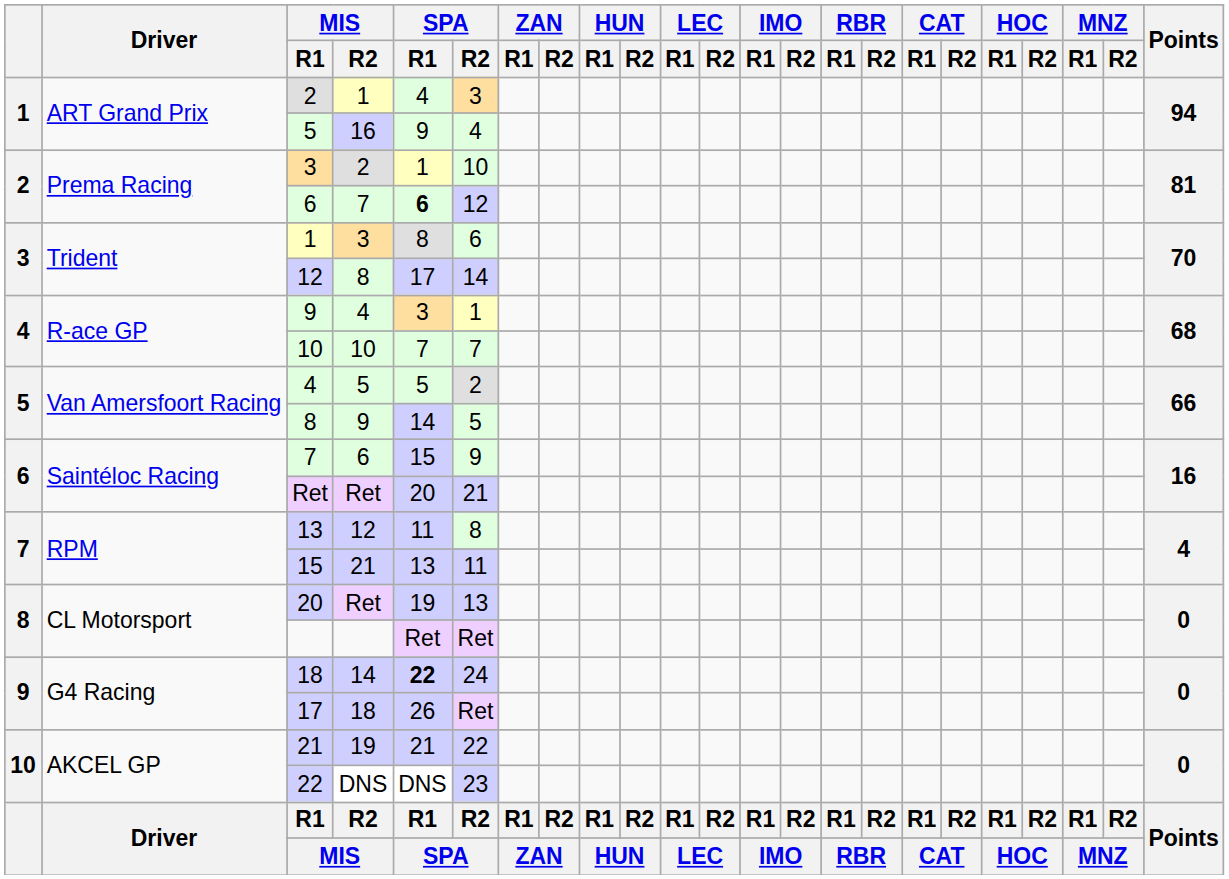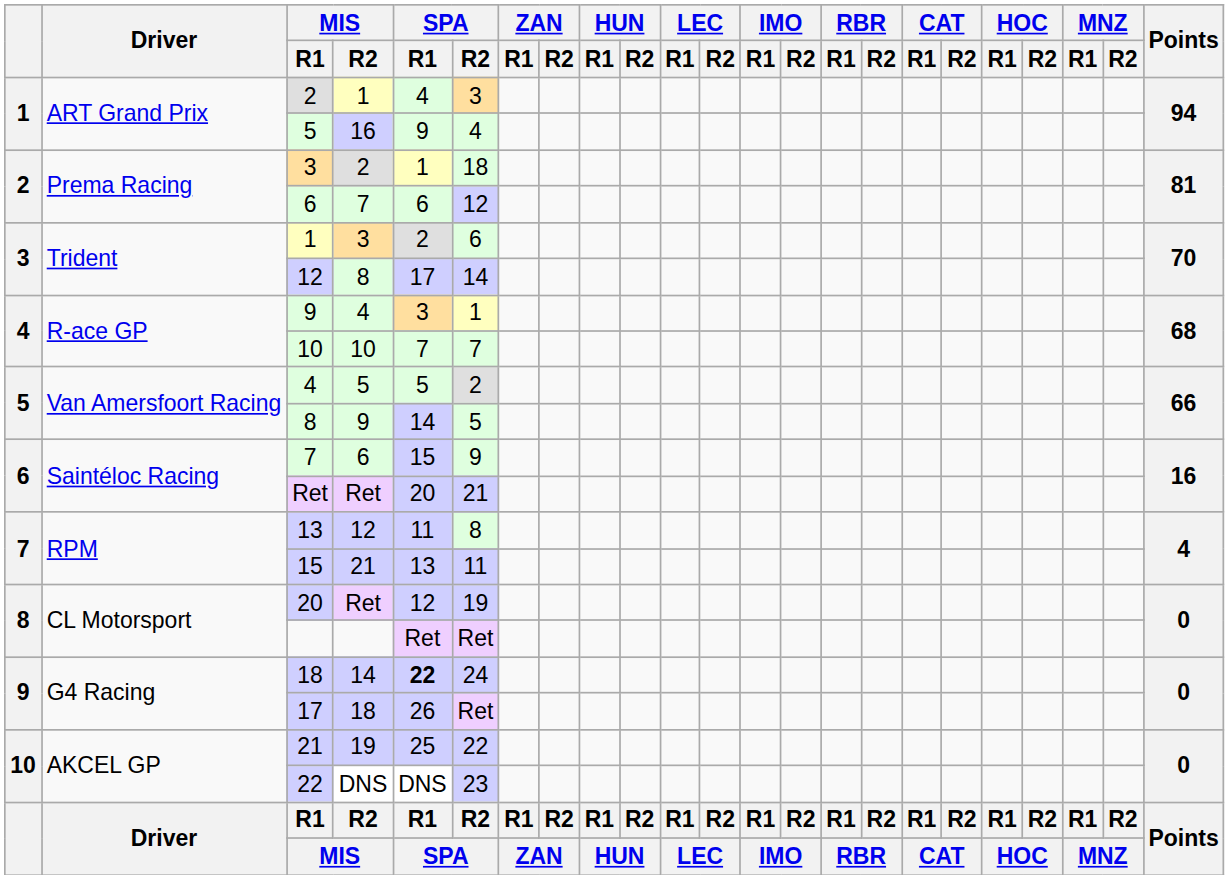(475, 167) 10 -> (475, 167) 18
(422, 204) bold -> (422, 204) normal
(422, 240) 8 -> (422, 240) 2
(422, 602) 19 -> (422, 602) 12
(475, 602) 13 -> (475, 602) 19
(422, 747) 21 -> (422, 747) 25
